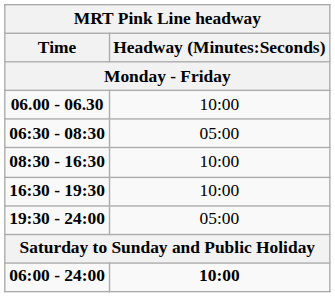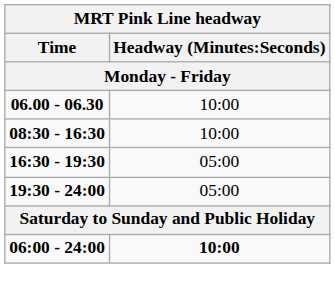- row: (57, 133)
(219, 190) 10:00 -> (219, 162) 05:00
